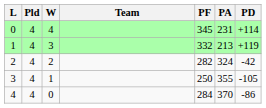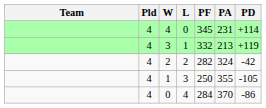columns swapped: (127, 12) <-> (13, 12)
